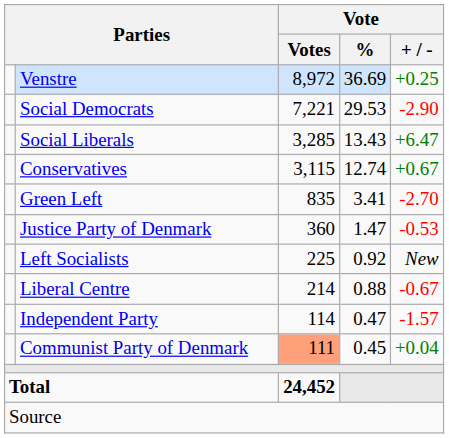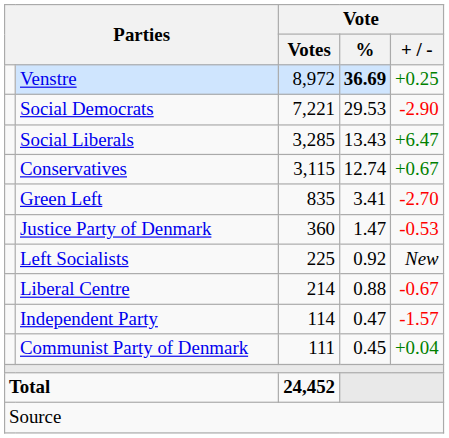(365, 79) normal -> (365, 79) bold
(322, 348) lightsalmon background -> (322, 348) no background
